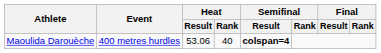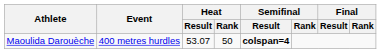(198, 41) 53.06 -> (198, 41) 53.07
(227, 41) 40 -> (227, 41) 50
